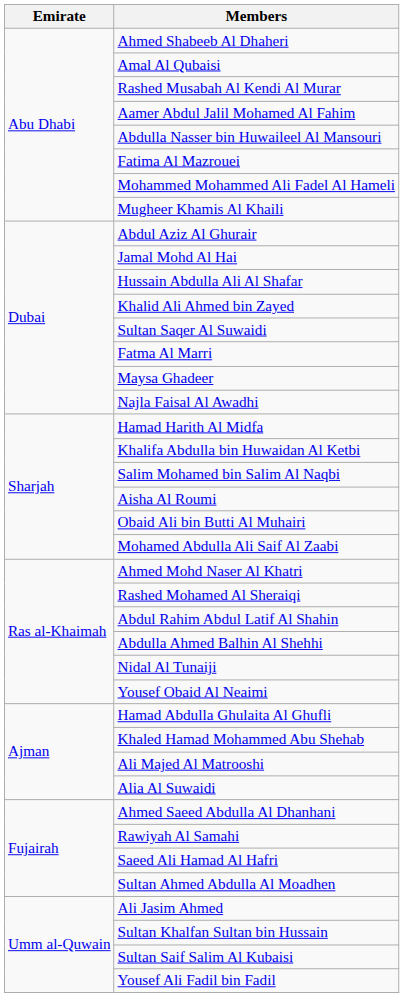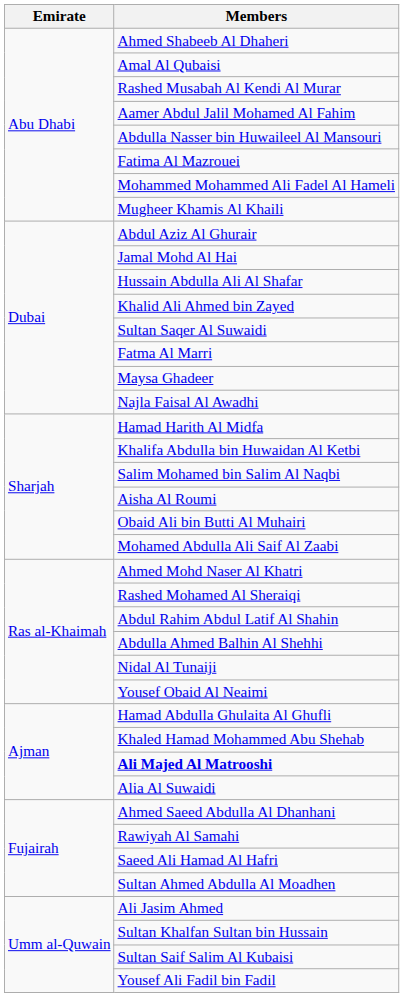(191, 763) normal -> (195, 763) bold
